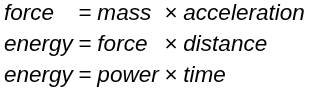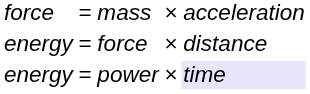(205, 74) no background -> (205, 74) lavender background
